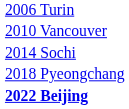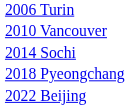(47, 96) bold -> (46, 96) normal
